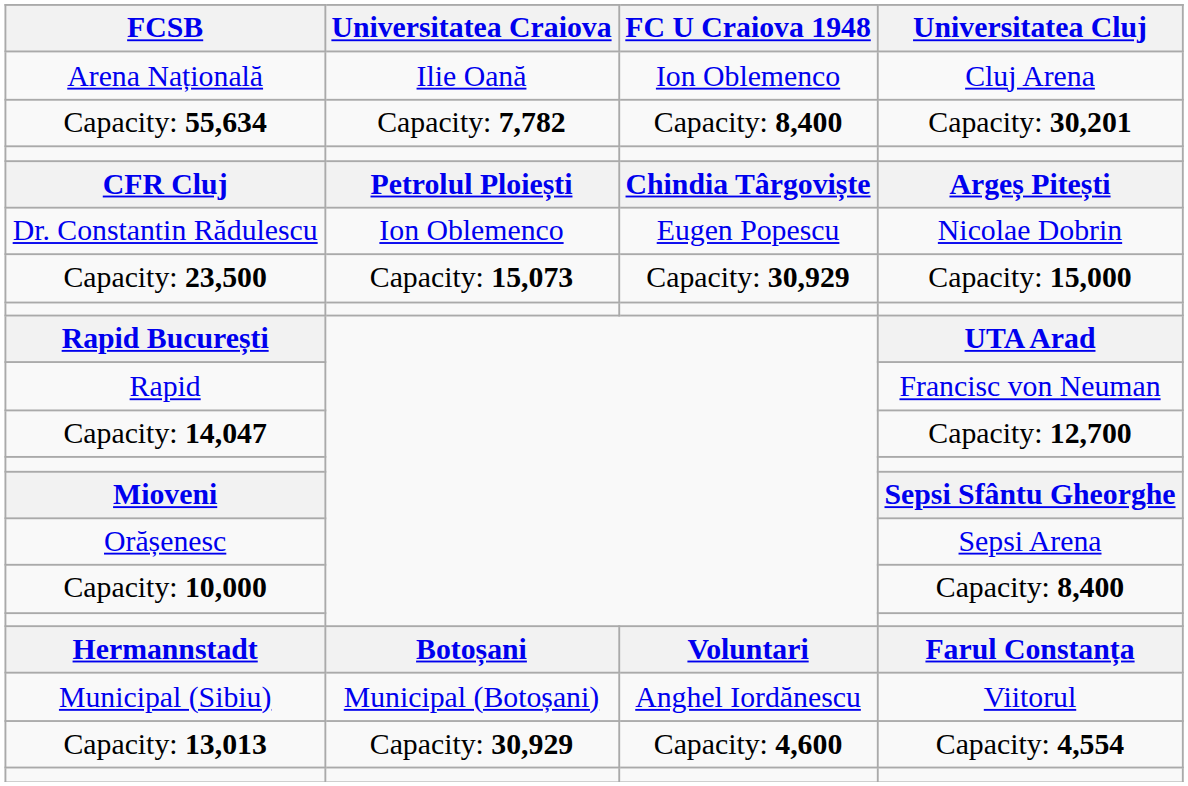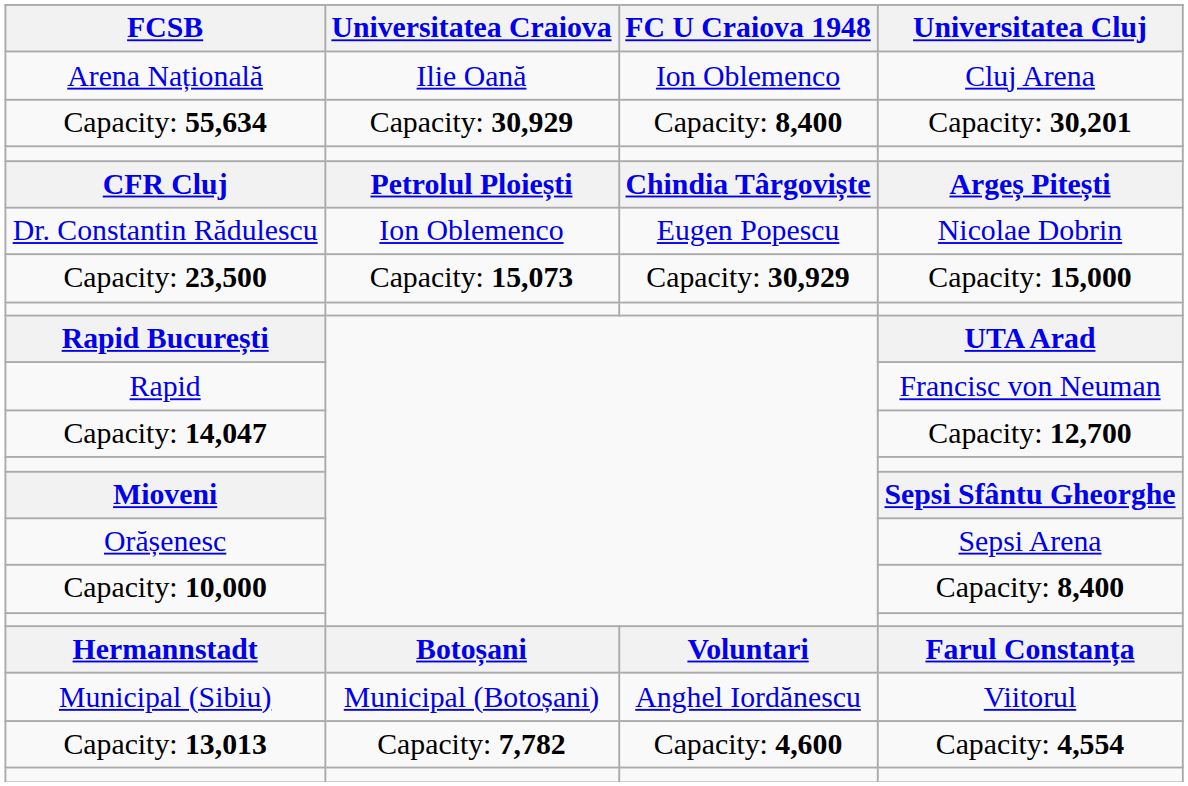(471, 122) Capacity: 7,782 -> (471, 122) Capacity: 30,929
(471, 743) Capacity: 30,929 -> (471, 743) Capacity: 7,782
